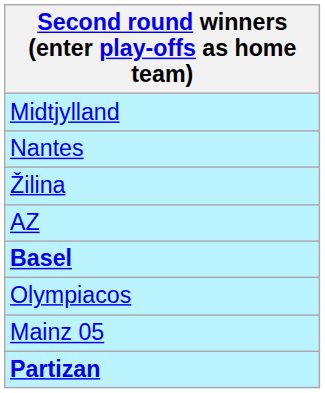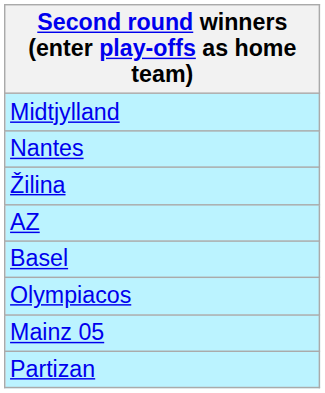(41, 259) bold -> (39, 259) normal
(55, 369) bold -> (53, 369) normal
